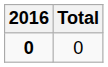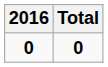(78, 47) normal -> (78, 47) bold
